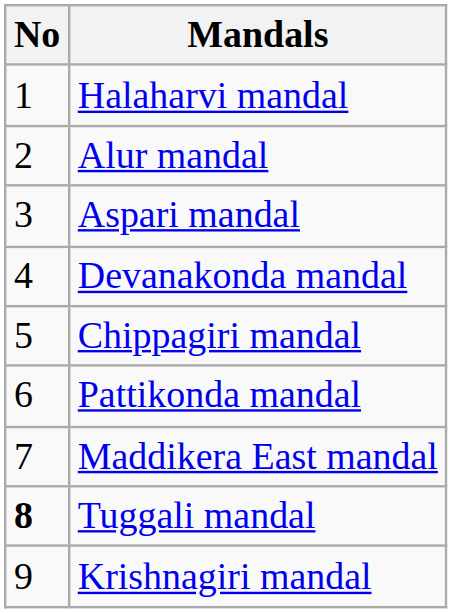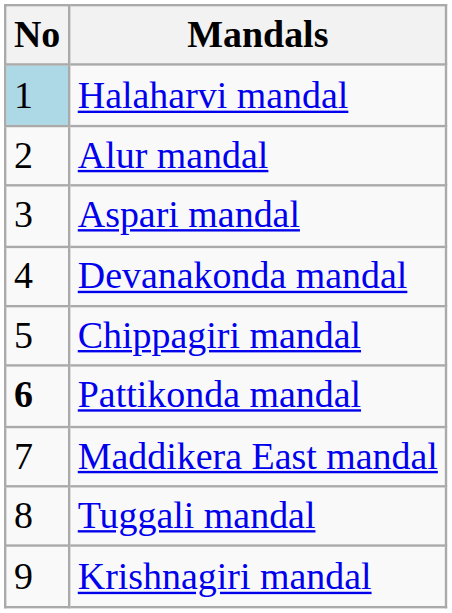(23, 94) no background -> (23, 94) lightblue background
(23, 395) normal -> (23, 395) bold
(23, 515) bold -> (23, 515) normal
